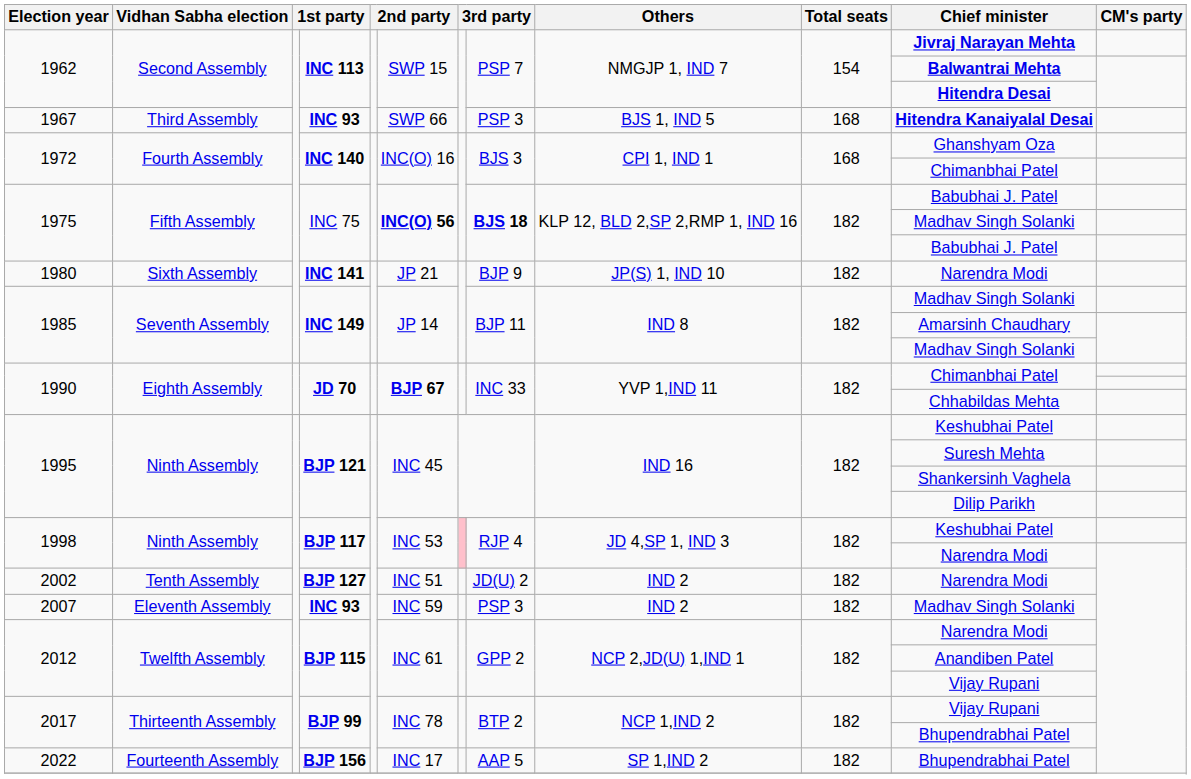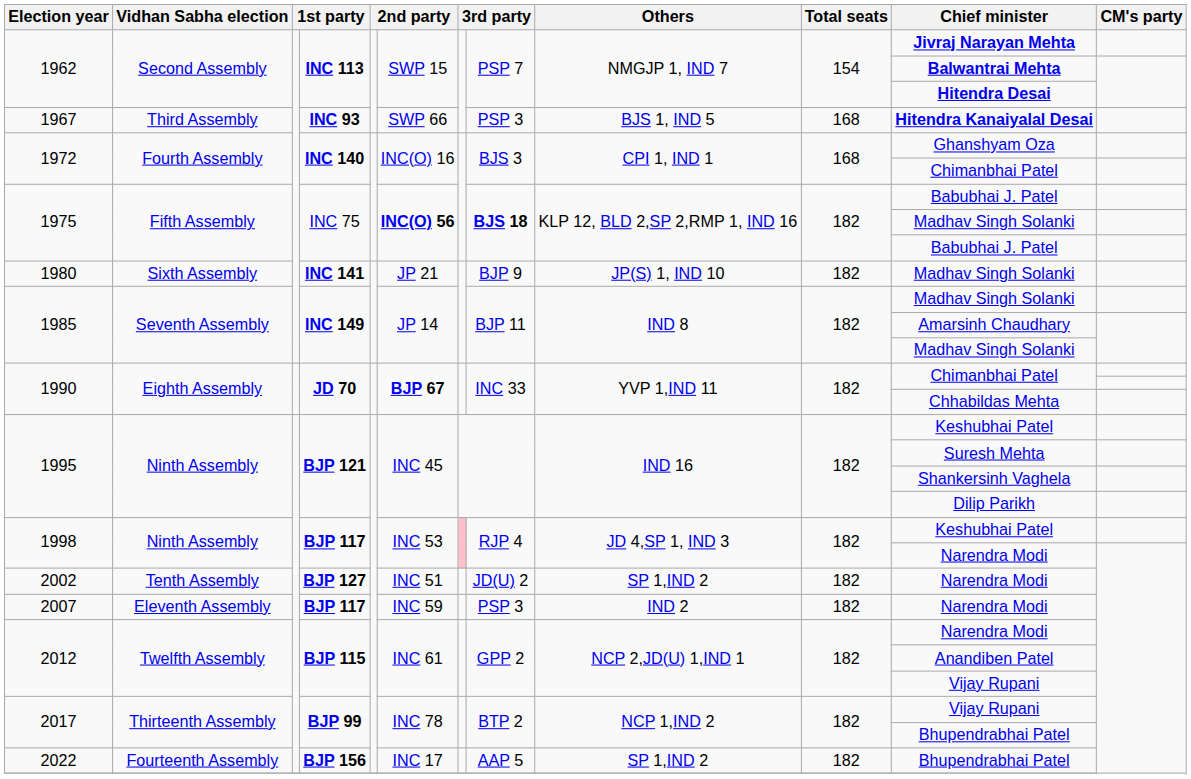(994, 273) Narendra Modi -> (994, 273) Madhav Singh Solanki
(668, 581) IND 2 -> (668, 581) SP 1,IND 2
(335, 606) INC 93 -> (335, 606) BJP 117
(994, 606) Madhav Singh Solanki -> (994, 606) Narendra Modi
